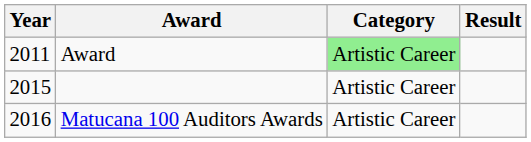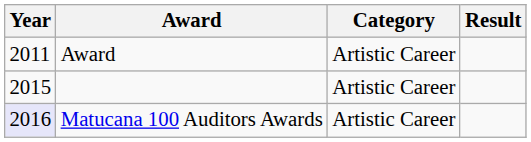(394, 53) lightgreen background -> (394, 53) no background
(30, 119) no background -> (30, 119) lavender background
